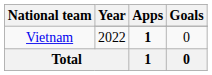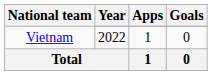(148, 37) bold -> (148, 37) normal
